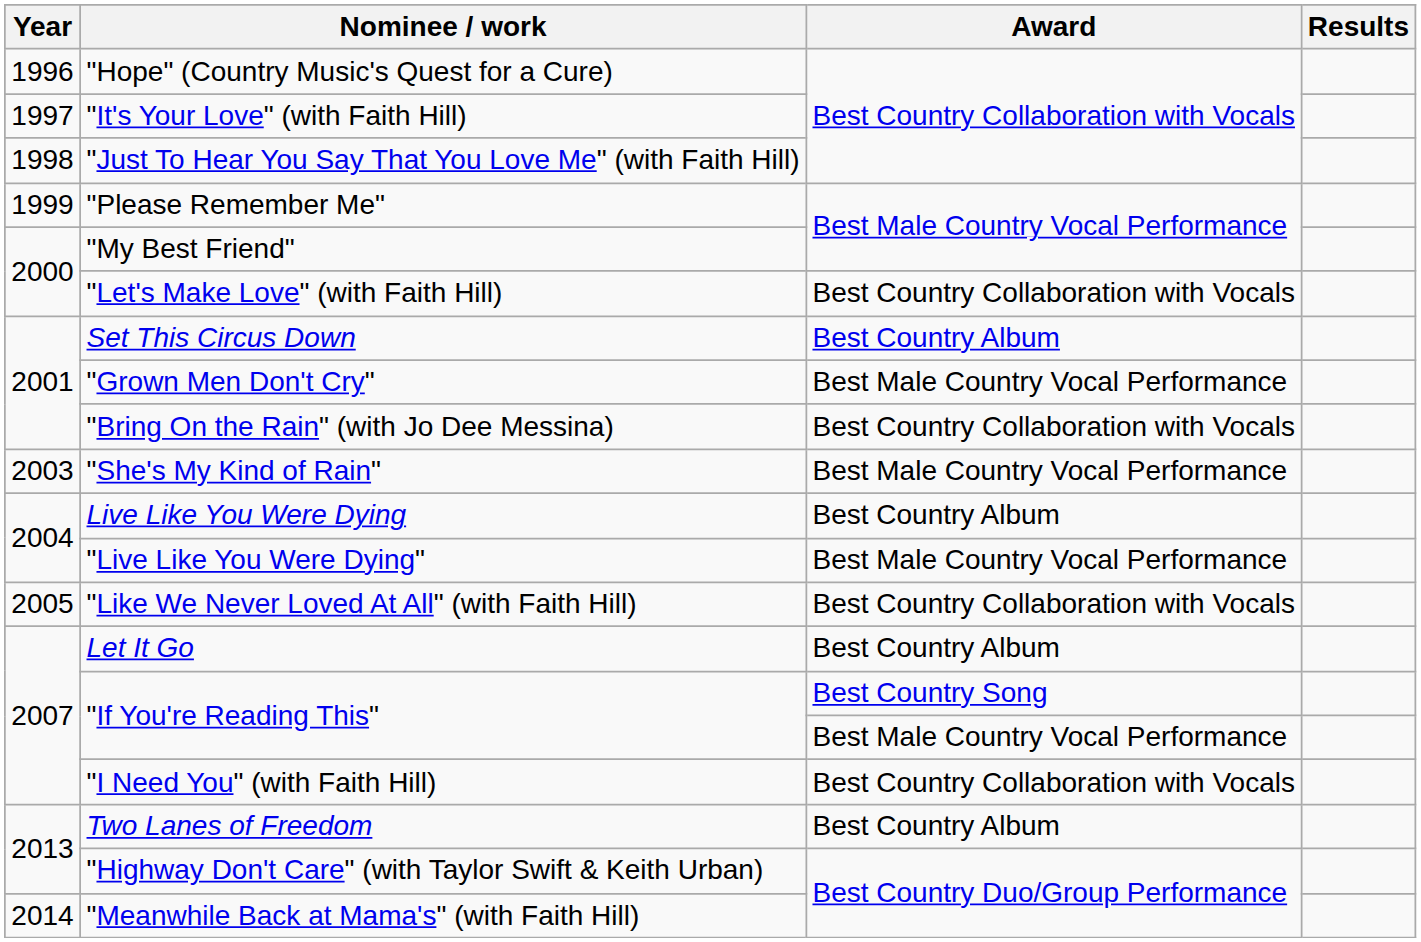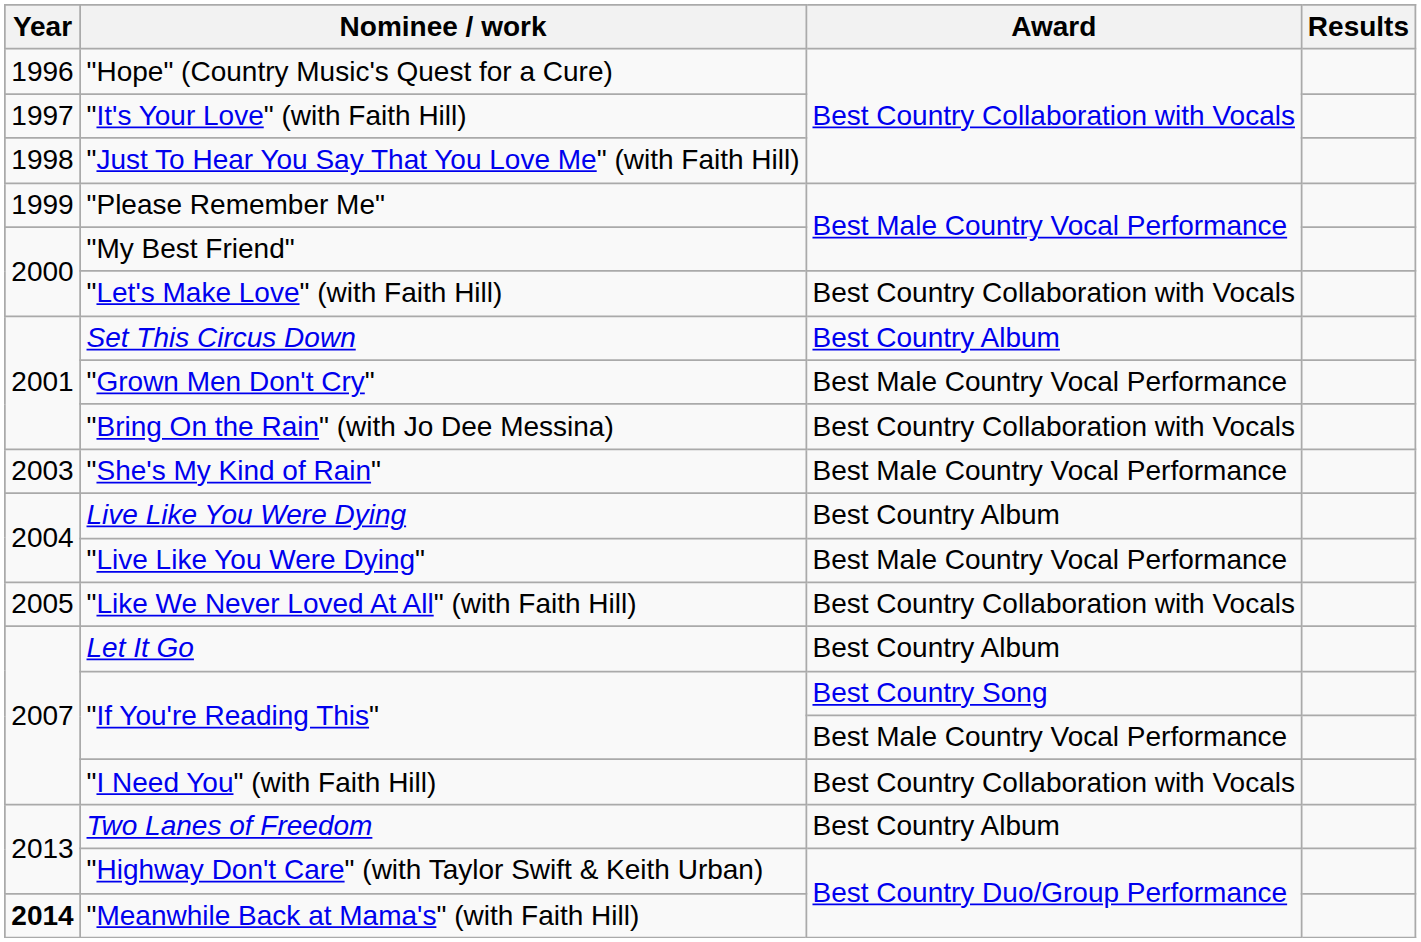(42, 914) normal -> (42, 914) bold
